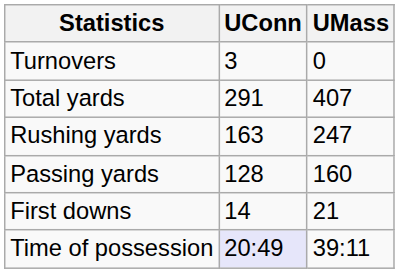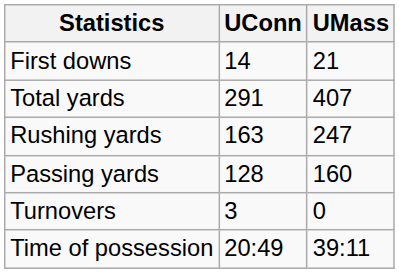rows swapped: (71, 211) <-> (63, 60)
(254, 248) lavender background -> (254, 248) no background
